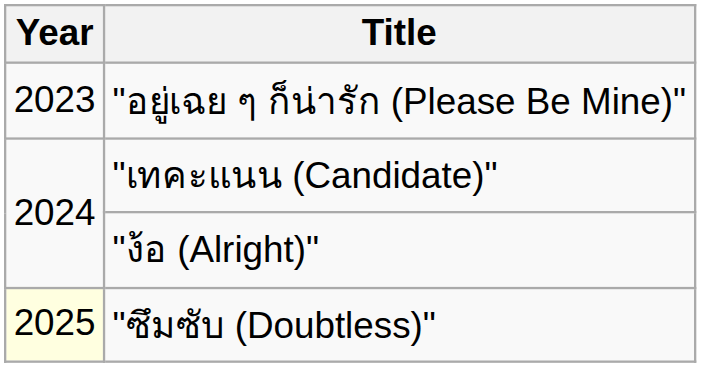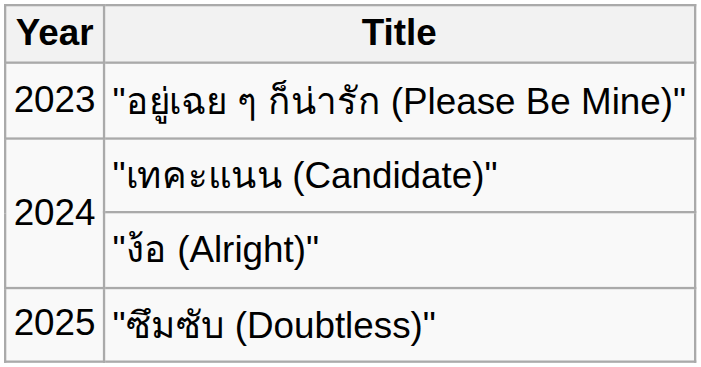(55, 323) lightyellow background -> (55, 323) no background
